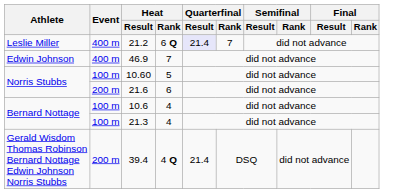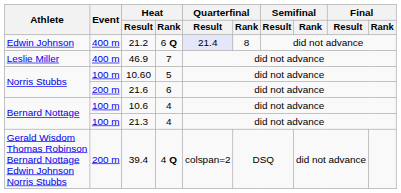(33, 43) Leslie Miller -> (40, 43) Edwin Johnson
(230, 43) 7 -> (247, 43) 8
(40, 59) Edwin Johnson -> (33, 59) Leslie Miller
(199, 159) 21.4 -> (208, 159) colspan=2
